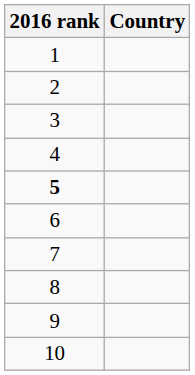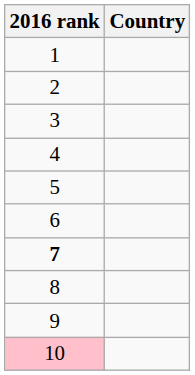(55, 187) bold -> (55, 187) normal
(55, 253) normal -> (55, 253) bold
(55, 353) no background -> (55, 353) pink background
